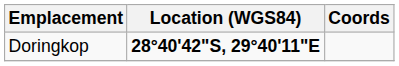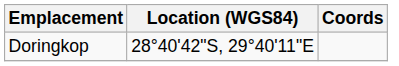(226, 46) bold -> (223, 46) normal
